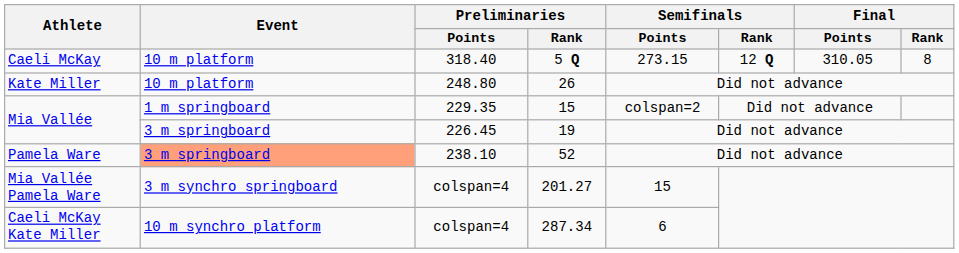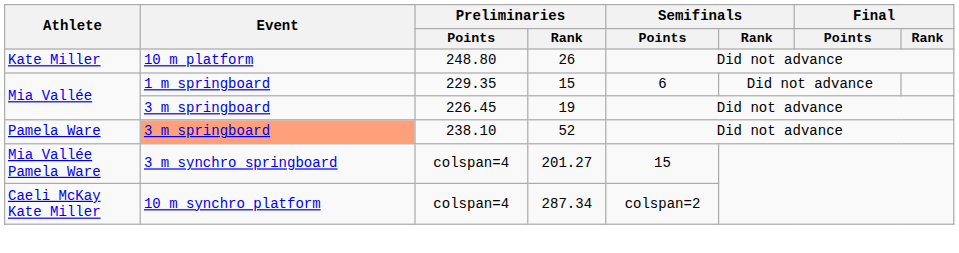- row: (54, 61)
(662, 108) colspan=2 -> (663, 84) 6
(663, 227) 6 -> (662, 204) colspan=2
